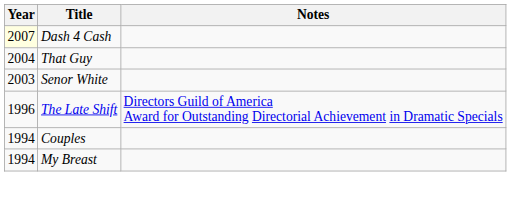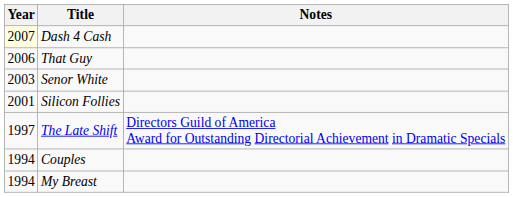(21, 58) 2004 -> (21, 58) 2006
+ row: (81, 101)
(21, 109) 1996 -> (21, 130) 1997
